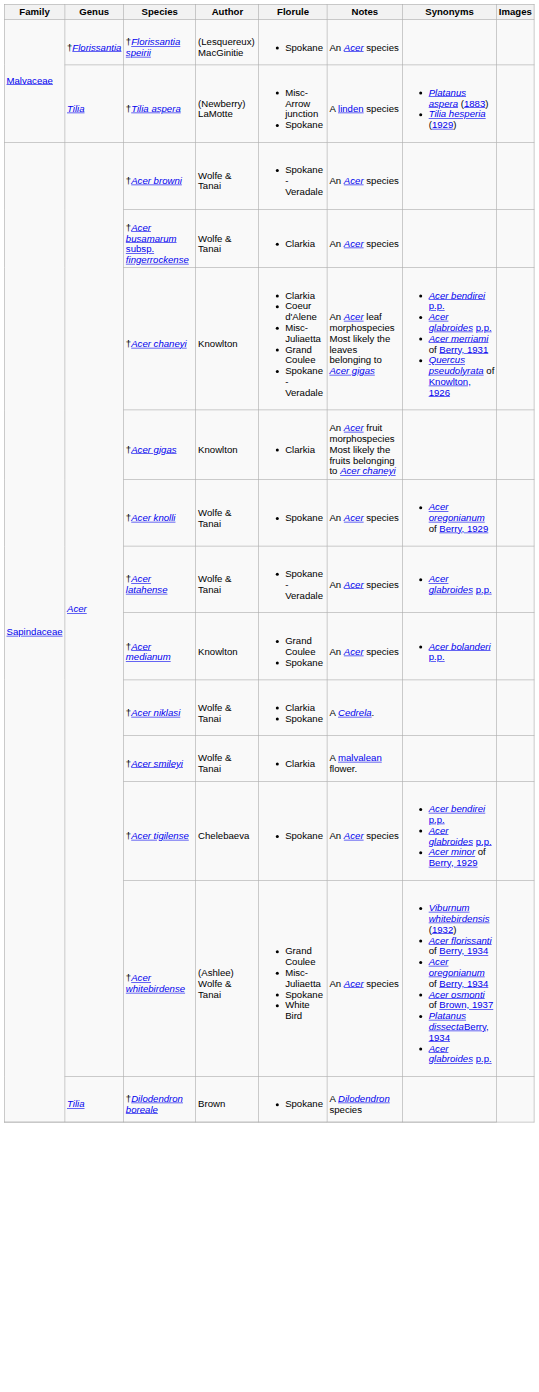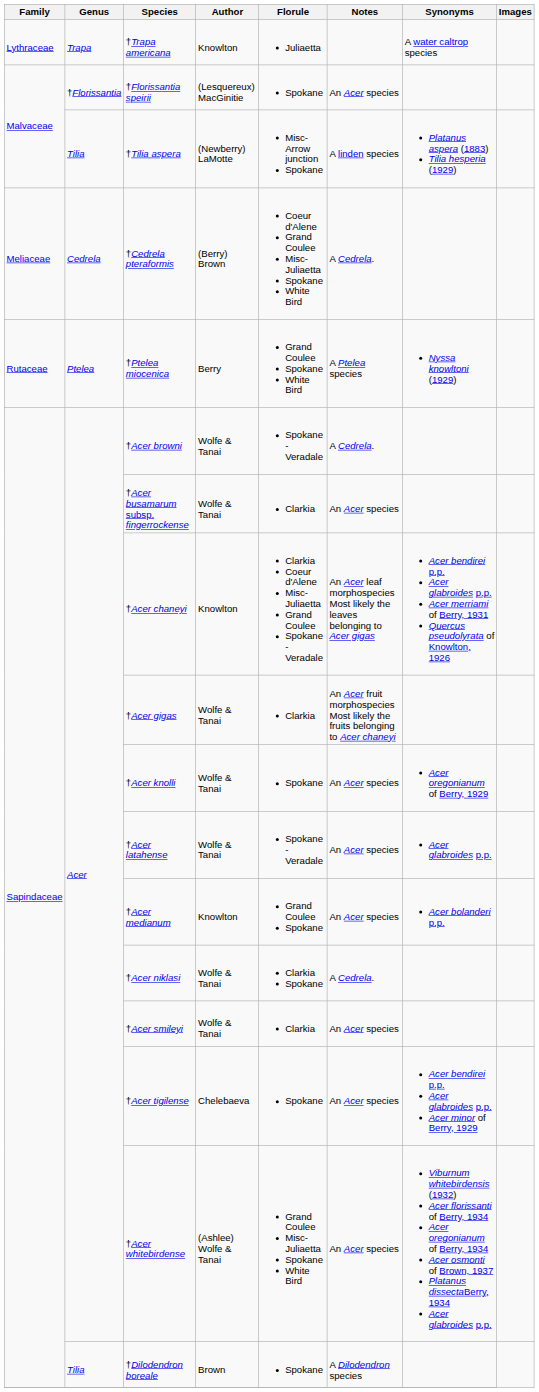+ row: (148, 47)
+ row: (150, 259)
+ row: (147, 369)
(364, 181) An Acer species -> (352, 446) A Cedrela.
(218, 450) Knowlton -> (215, 715) Wolfe & Tanai
(356, 763) A malvalean flower. -> (364, 1029) An Acer species
